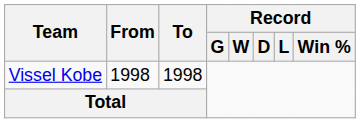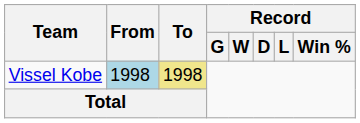(130, 74) no background -> (130, 74) lightblue background
(183, 74) no background -> (183, 74) khaki background
